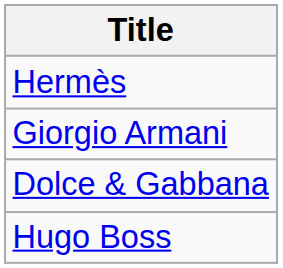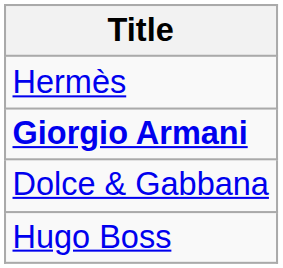(120, 133) normal -> (130, 133) bold
